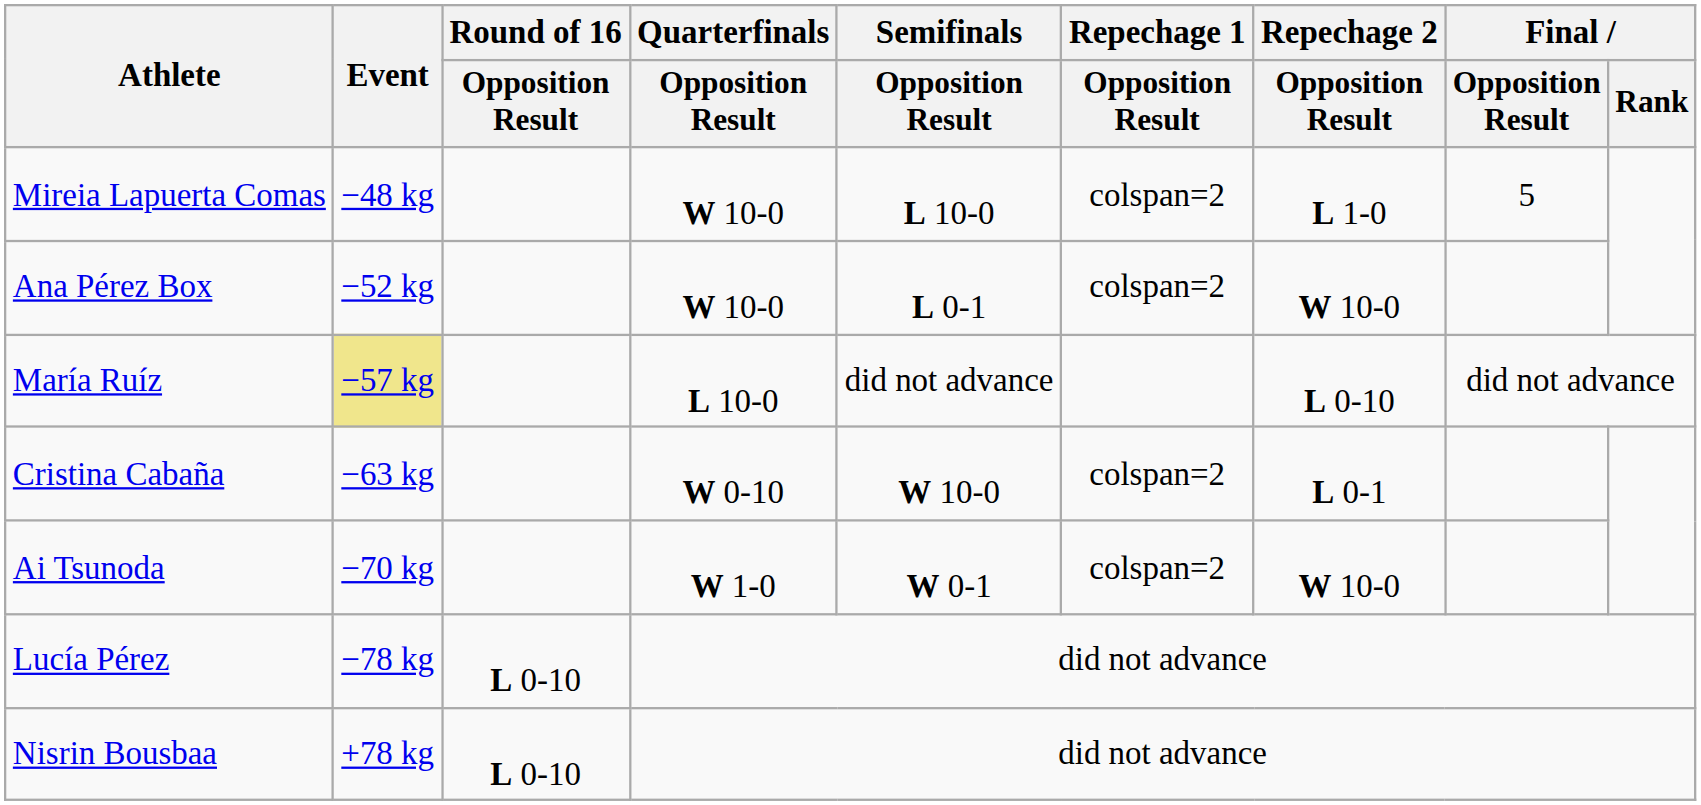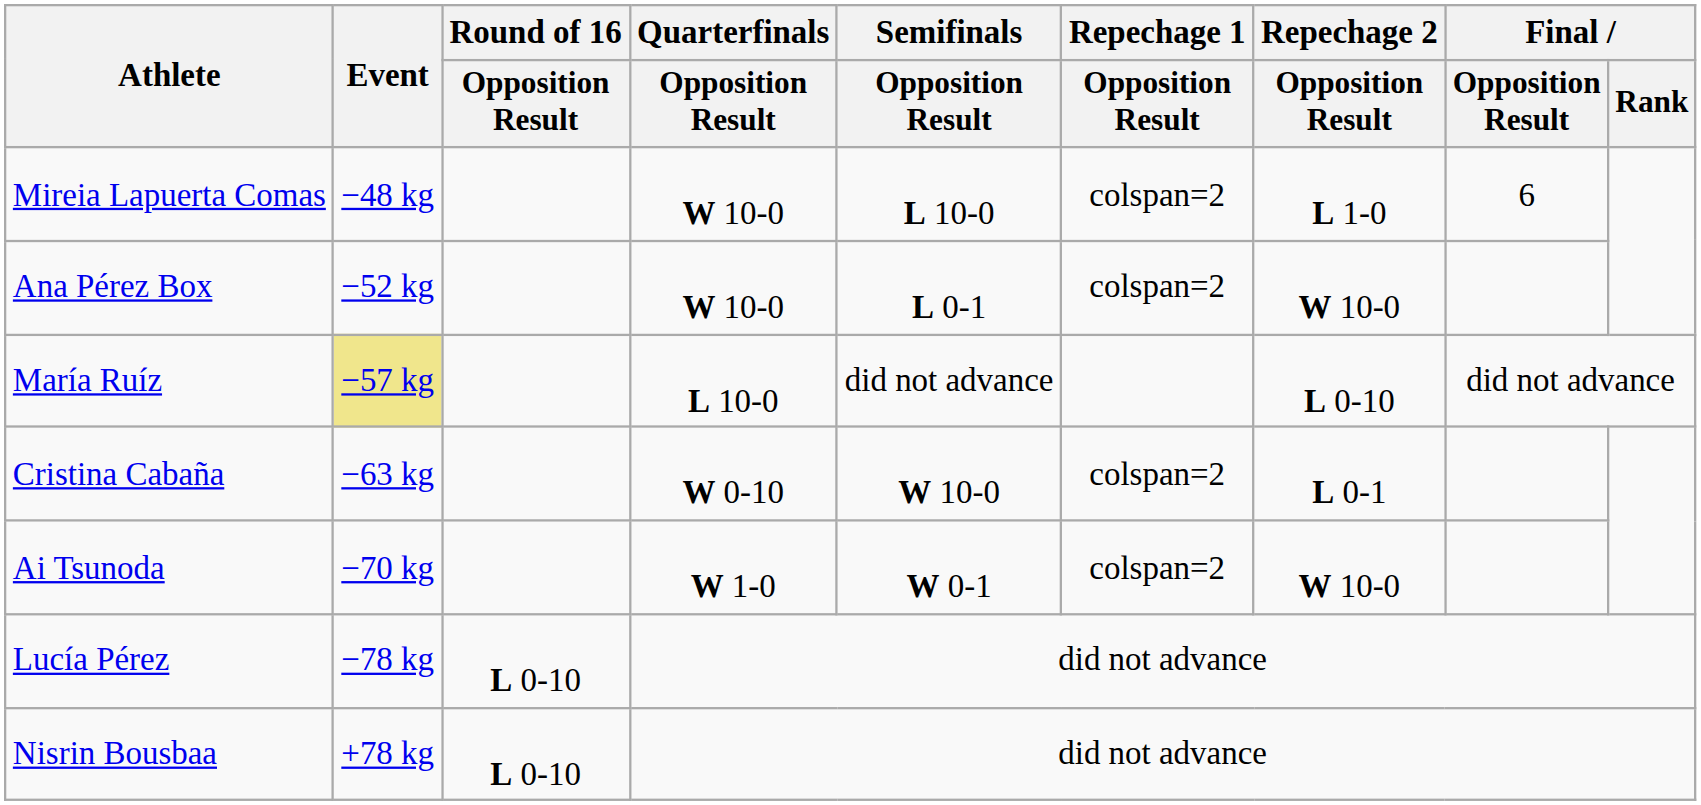(1527, 194) 5 -> (1527, 194) 6
